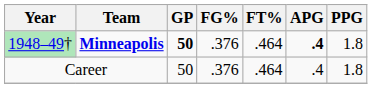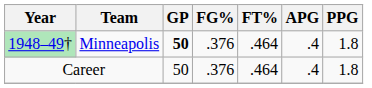(122, 44) bold -> (119, 44) normal
(318, 44) bold -> (313, 44) normal
